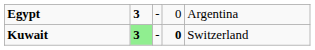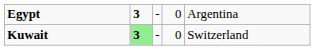(178, 34) bold -> (178, 34) normal
